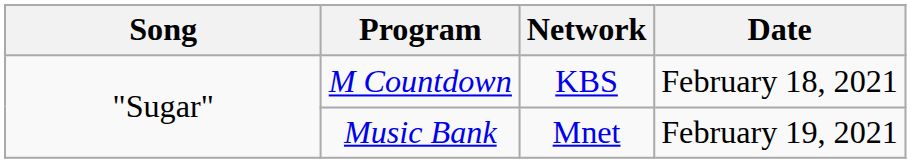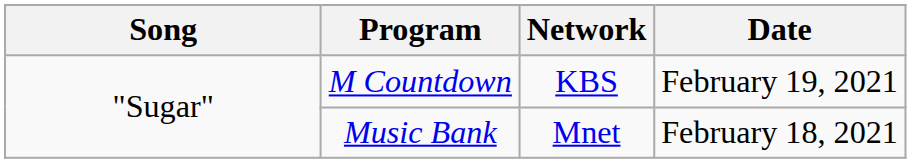(780, 81) February 18, 2021 -> (780, 81) February 19, 2021
(780, 132) February 19, 2021 -> (780, 132) February 18, 2021
